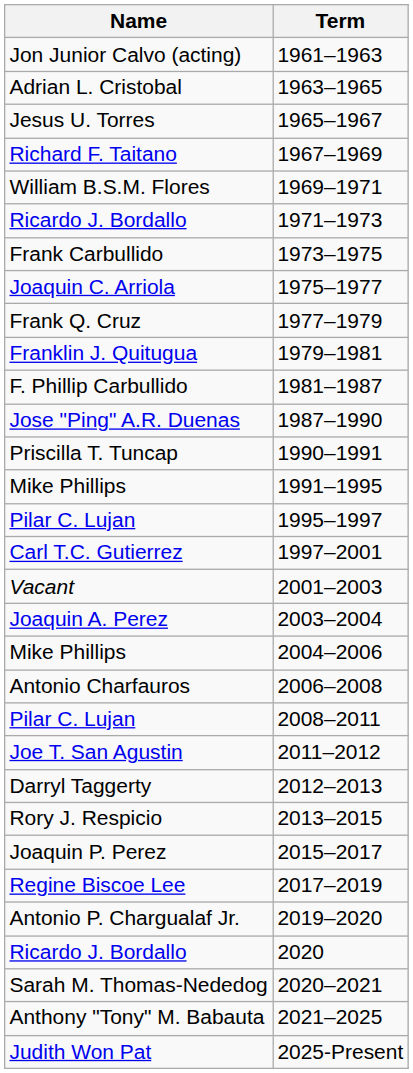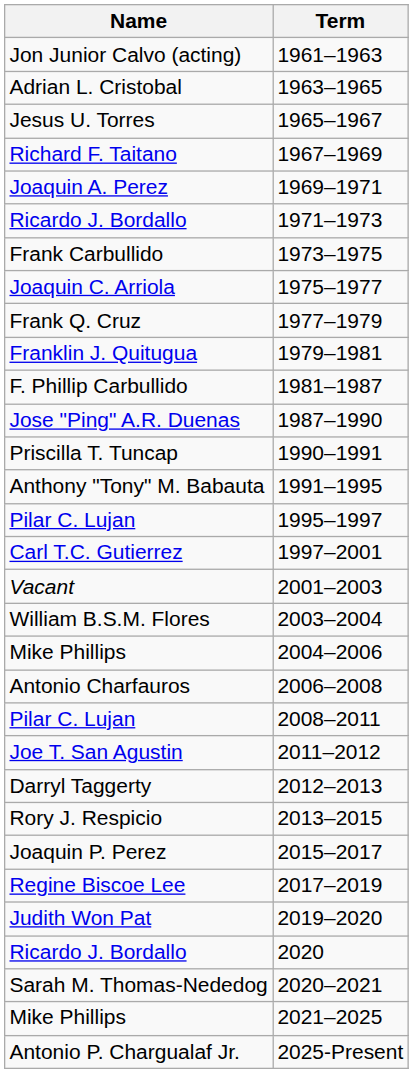(110, 187) William B.S.M. Flores -> (89, 187) Joaquin A. Perez
(68, 486) Mike Phillips -> (137, 486) Anthony "Tony" M. Babauta
(89, 619) Joaquin A. Perez -> (110, 619) William B.S.M. Flores
(125, 918) Antonio P. Chargualaf Jr. -> (80, 918) Judith Won Pat
(137, 1018) Anthony "Tony" M. Babauta -> (68, 1018) Mike Phillips
(80, 1051) Judith Won Pat -> (125, 1051) Antonio P. Chargualaf Jr.
